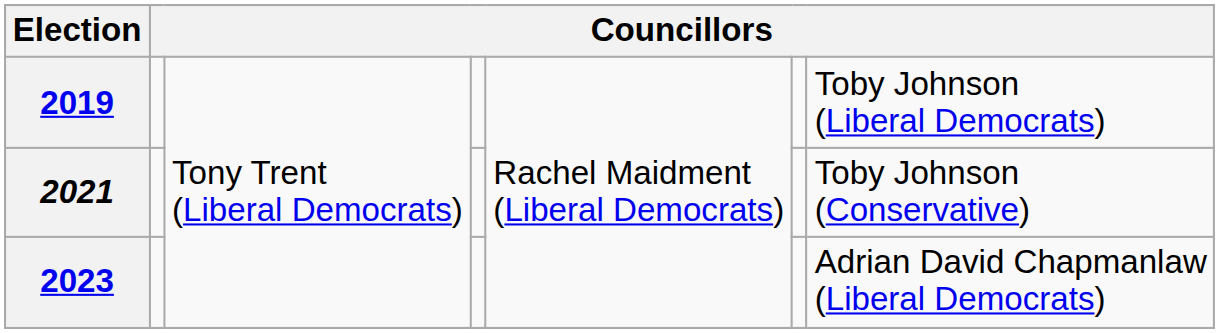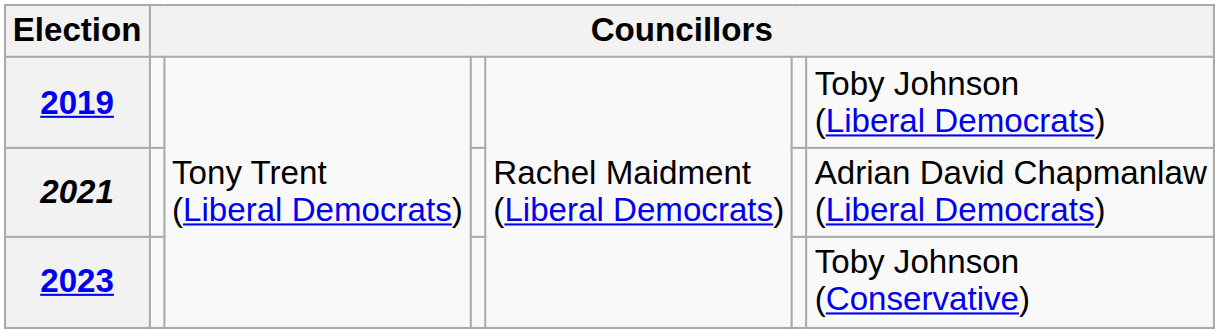(922, 191) Toby Johnson (Conservative) -> (1011, 191) Adrian David Chapmanlaw (Liberal Democrats)
(1011, 281) Adrian David Chapmanlaw (Liberal Democrats) -> (922, 281) Toby Johnson (Conservative)
